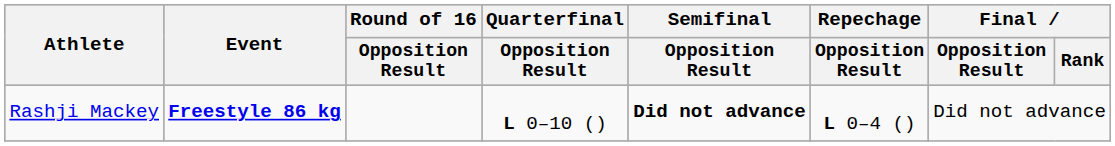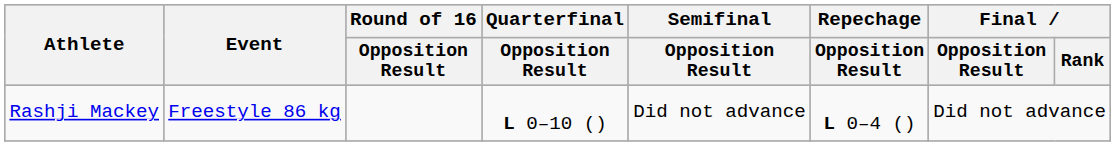(255, 113) bold -> (255, 113) normal
(720, 113) bold -> (720, 113) normal
